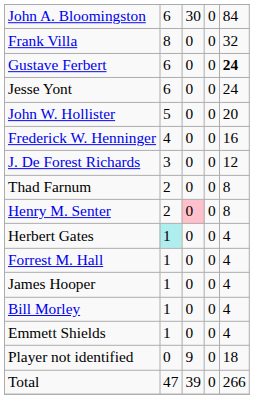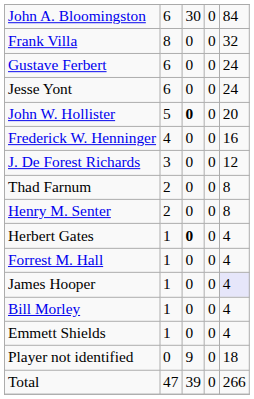(230, 65) bold -> (230, 65) normal
(189, 114) normal -> (189, 114) bold
(189, 211) pink background -> (189, 211) no background
(167, 235) paleturquoise background -> (167, 235) no background
(189, 235) normal -> (189, 235) bold
(227, 284) no background -> (227, 284) lavender background
